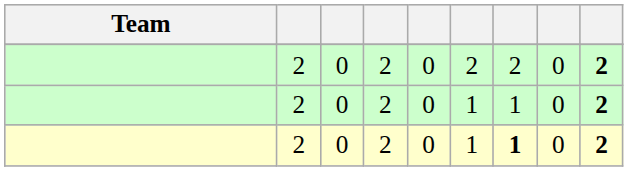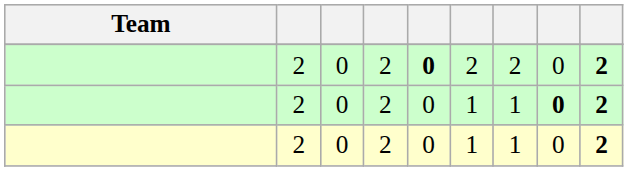(429, 64) normal -> (429, 64) bold
(558, 104) normal -> (558, 104) bold
(515, 144) bold -> (515, 144) normal
